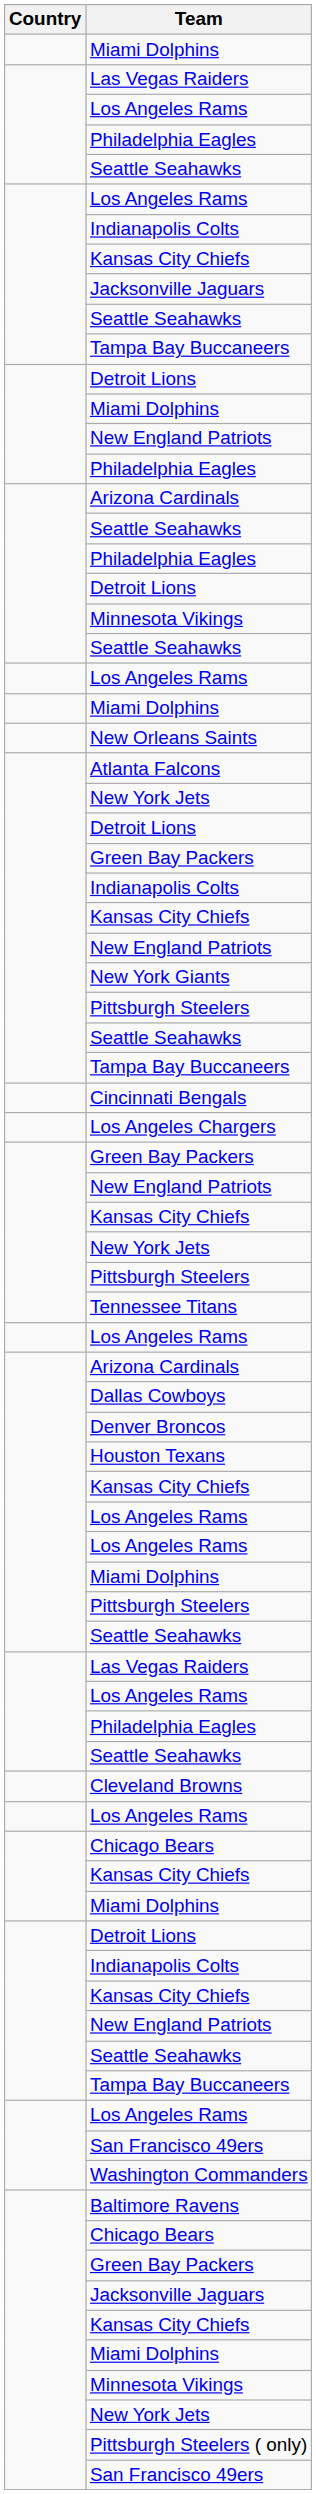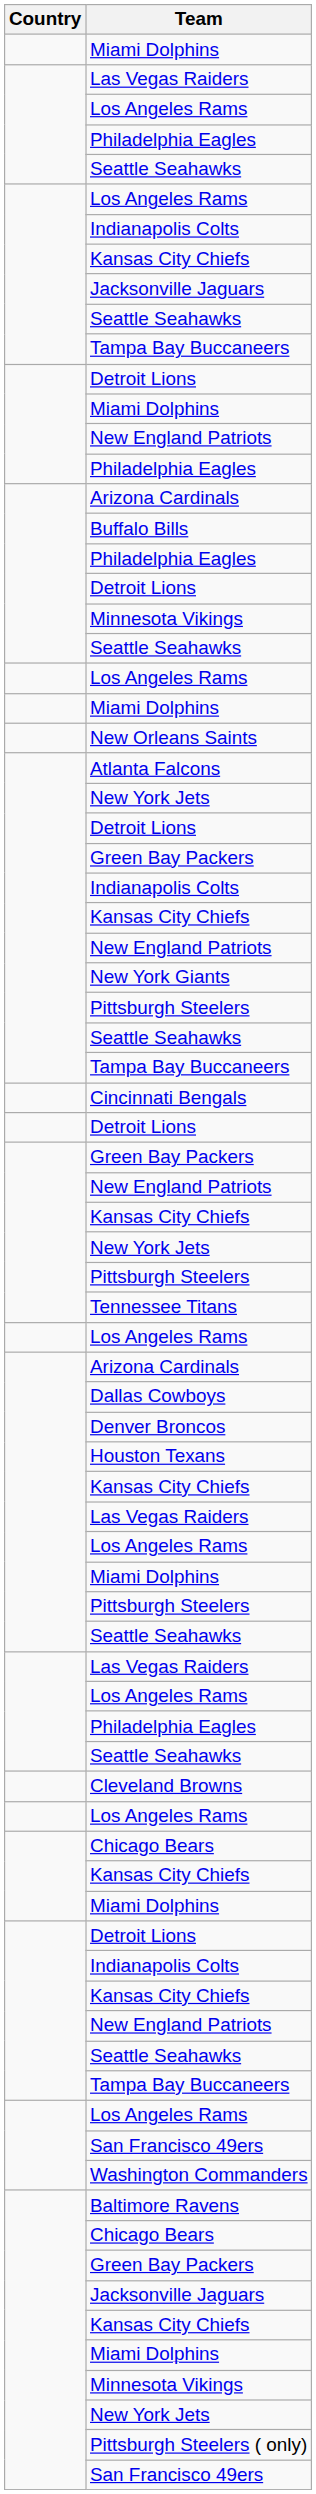(166, 528) Seattle Seahawks -> (139, 528) Buffalo Bills
(183, 1127) Los Angeles Chargers -> (143, 1127) Detroit Lions
(169, 1516) Los Angeles Rams -> (169, 1516) Las Vegas Raiders
